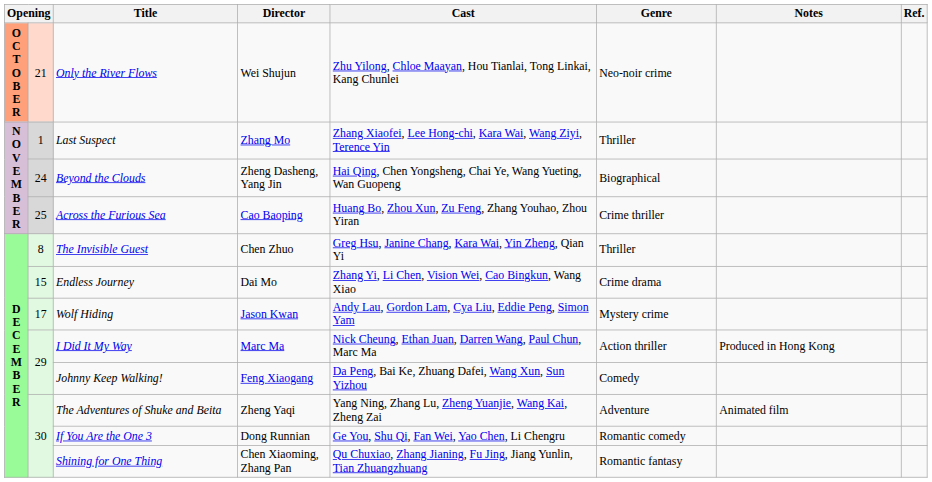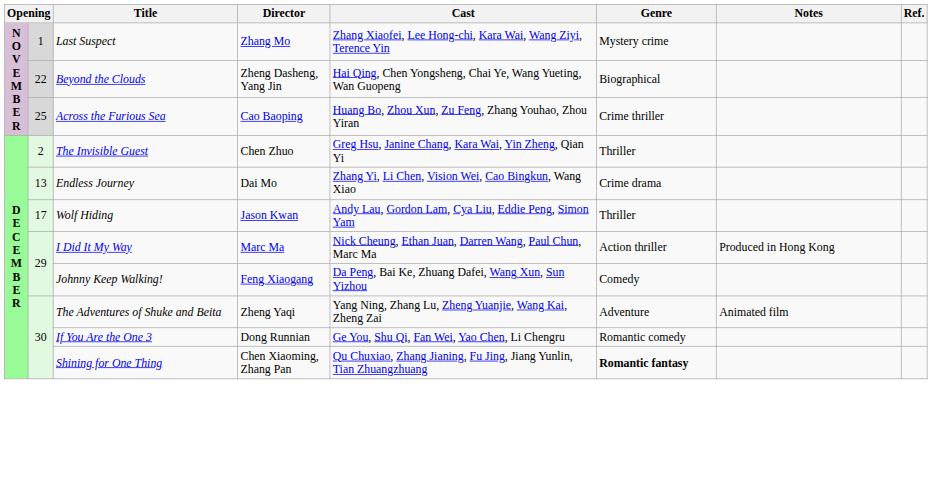- row: (106, 72)
(617, 140) Thriller -> (634, 41) Mystery crime
(41, 177) 24 -> (41, 79) 22
(41, 250) 8 -> (41, 151) 2
(41, 282) 15 -> (41, 183) 13
(634, 314) Mystery crime -> (617, 215) Thriller
(641, 461) normal -> (644, 362) bold
